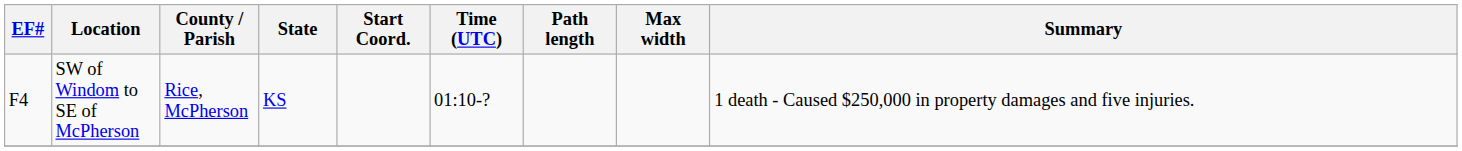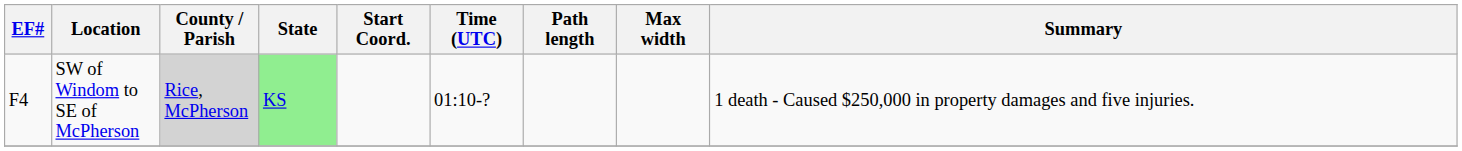(206, 100) no background -> (206, 100) lightgrey background
(275, 100) no background -> (275, 100) lightgreen background
